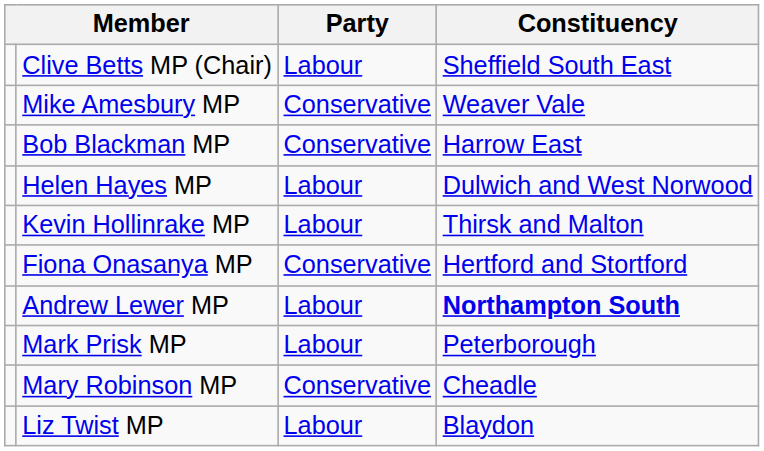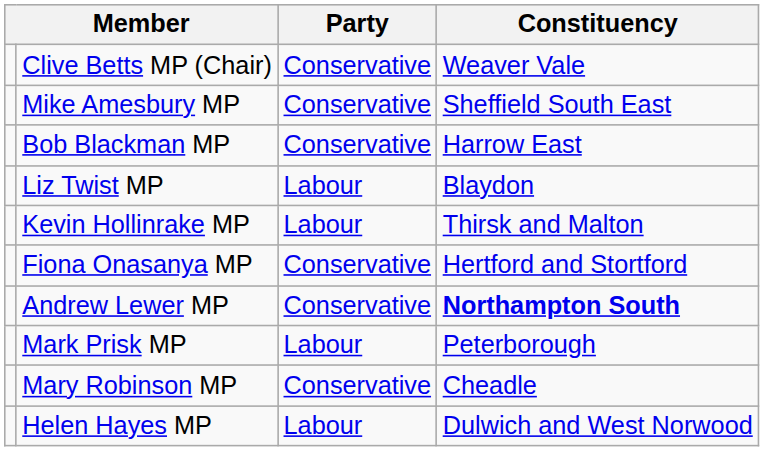(323, 64) Labour -> (357, 64) Conservative
(557, 64) Sheffield South East -> (514, 64) Weaver Vale
(514, 104) Weaver Vale -> (557, 104) Sheffield South East
rows swapped: (117, 184) <-> (93, 425)
(323, 305) Labour -> (357, 305) Conservative
